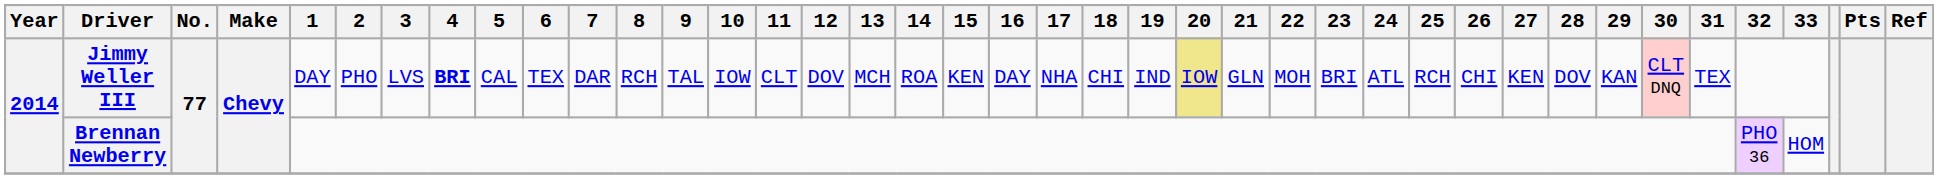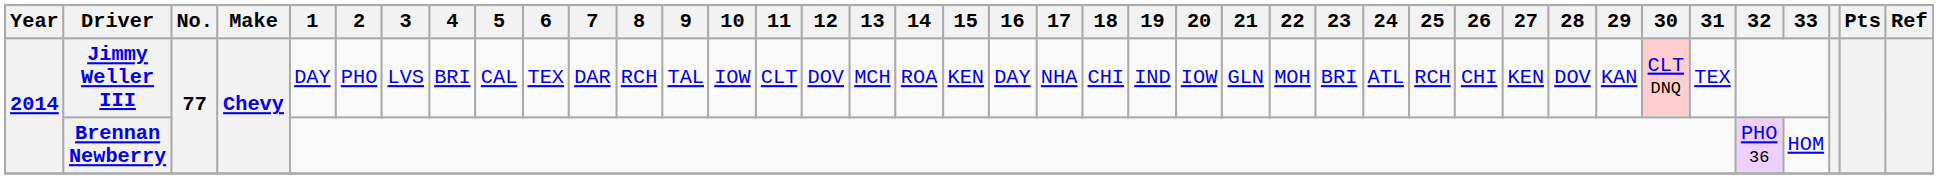(452, 77) bold -> (452, 77) normal
(1199, 77) khaki background -> (1199, 77) no background
